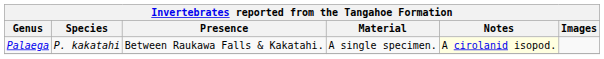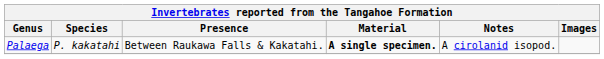(383, 45) normal -> (383, 45) bold
(499, 45) lightyellow background -> (499, 45) no background
